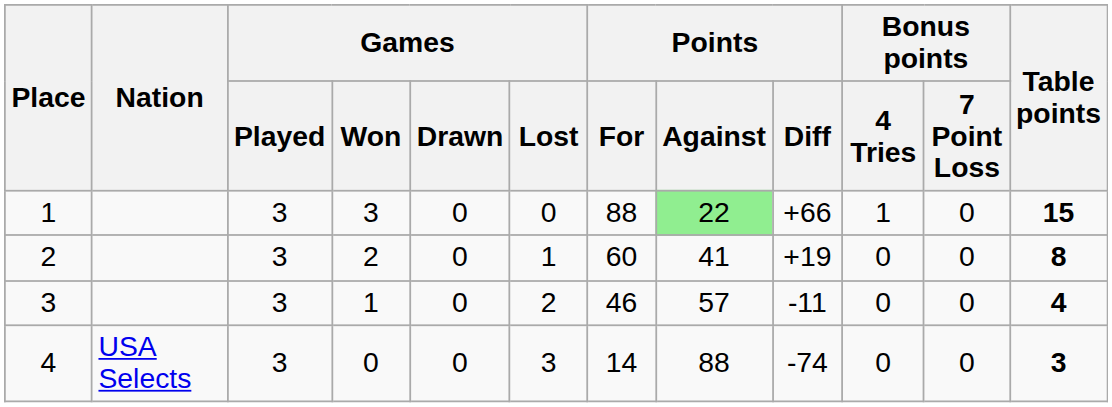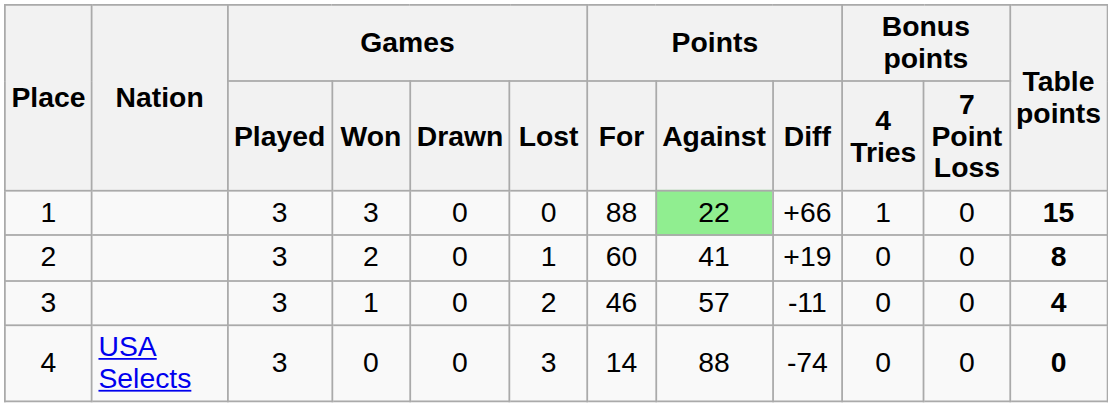(1059, 363) 3 -> (1059, 363) 0
